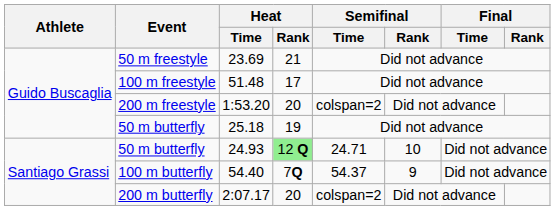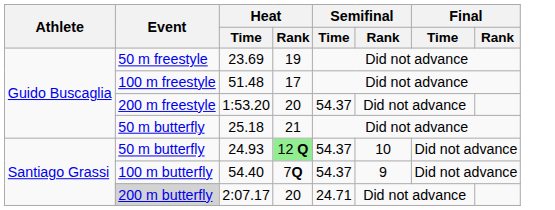(293, 60) 21 -> (293, 60) 19
(349, 105) colspan=2 -> (334, 105) 54.37
(293, 127) 19 -> (293, 127) 21
(349, 150) 24.71 -> (334, 150) 54.37
(165, 195) no background -> (165, 195) lightgrey background
(349, 195) colspan=2 -> (334, 195) 24.71
